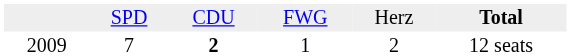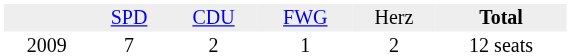(214, 45) bold -> (214, 45) normal
